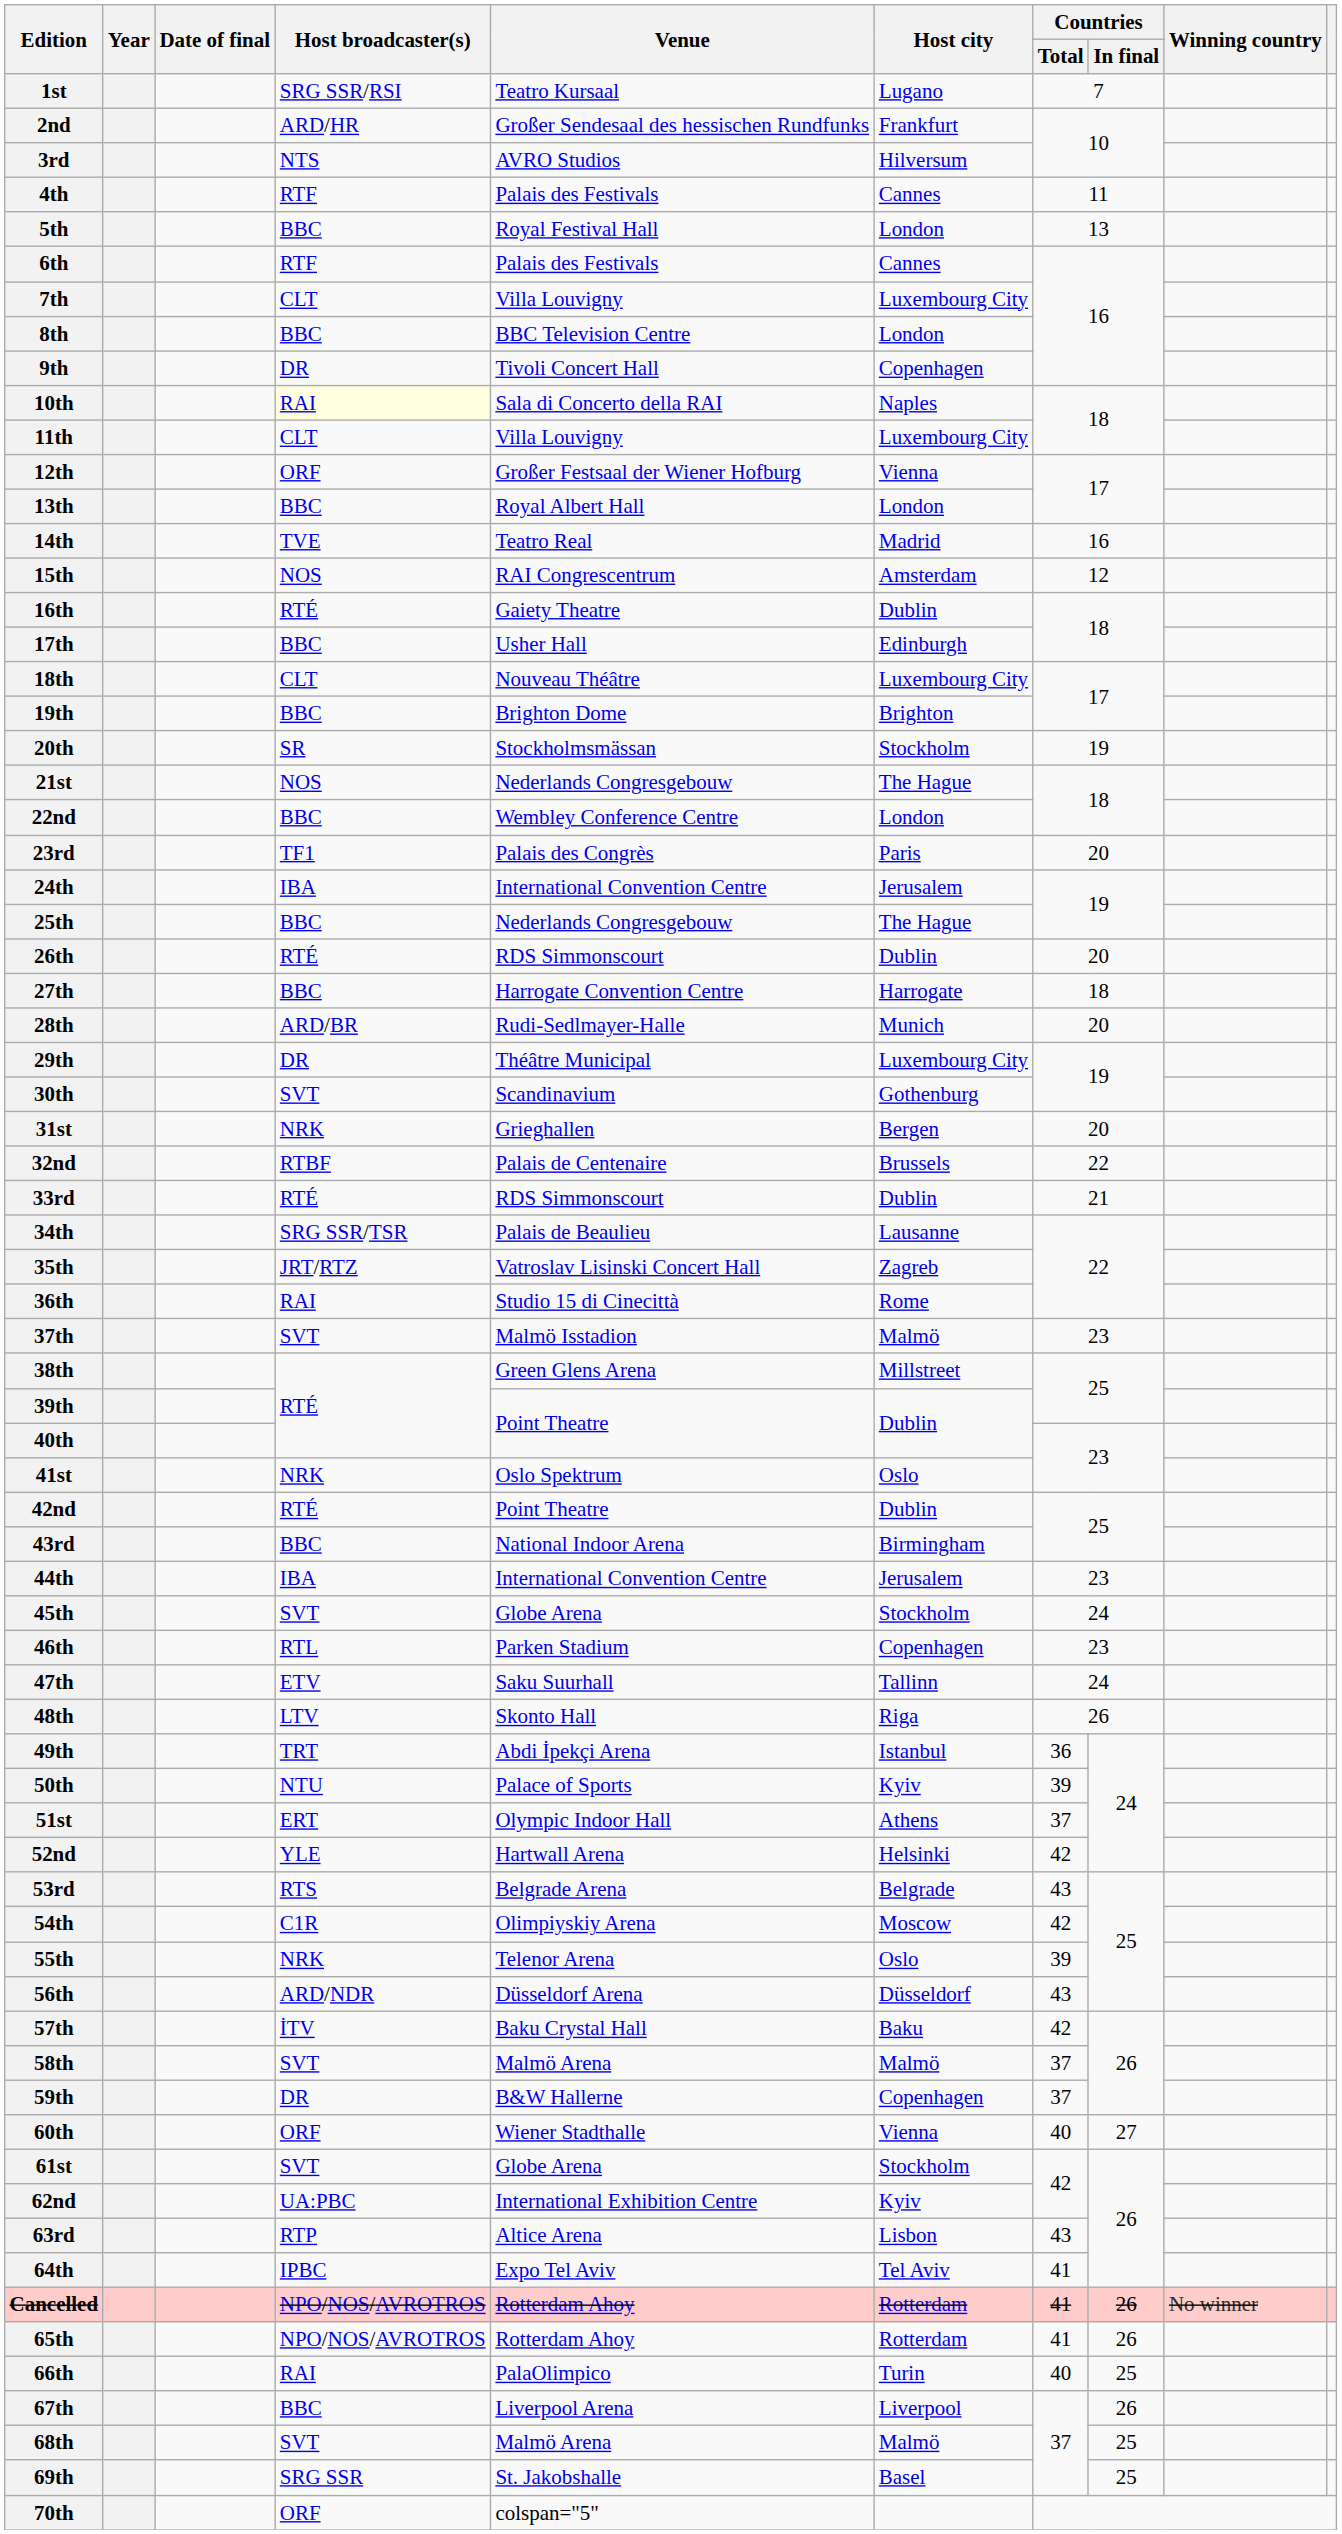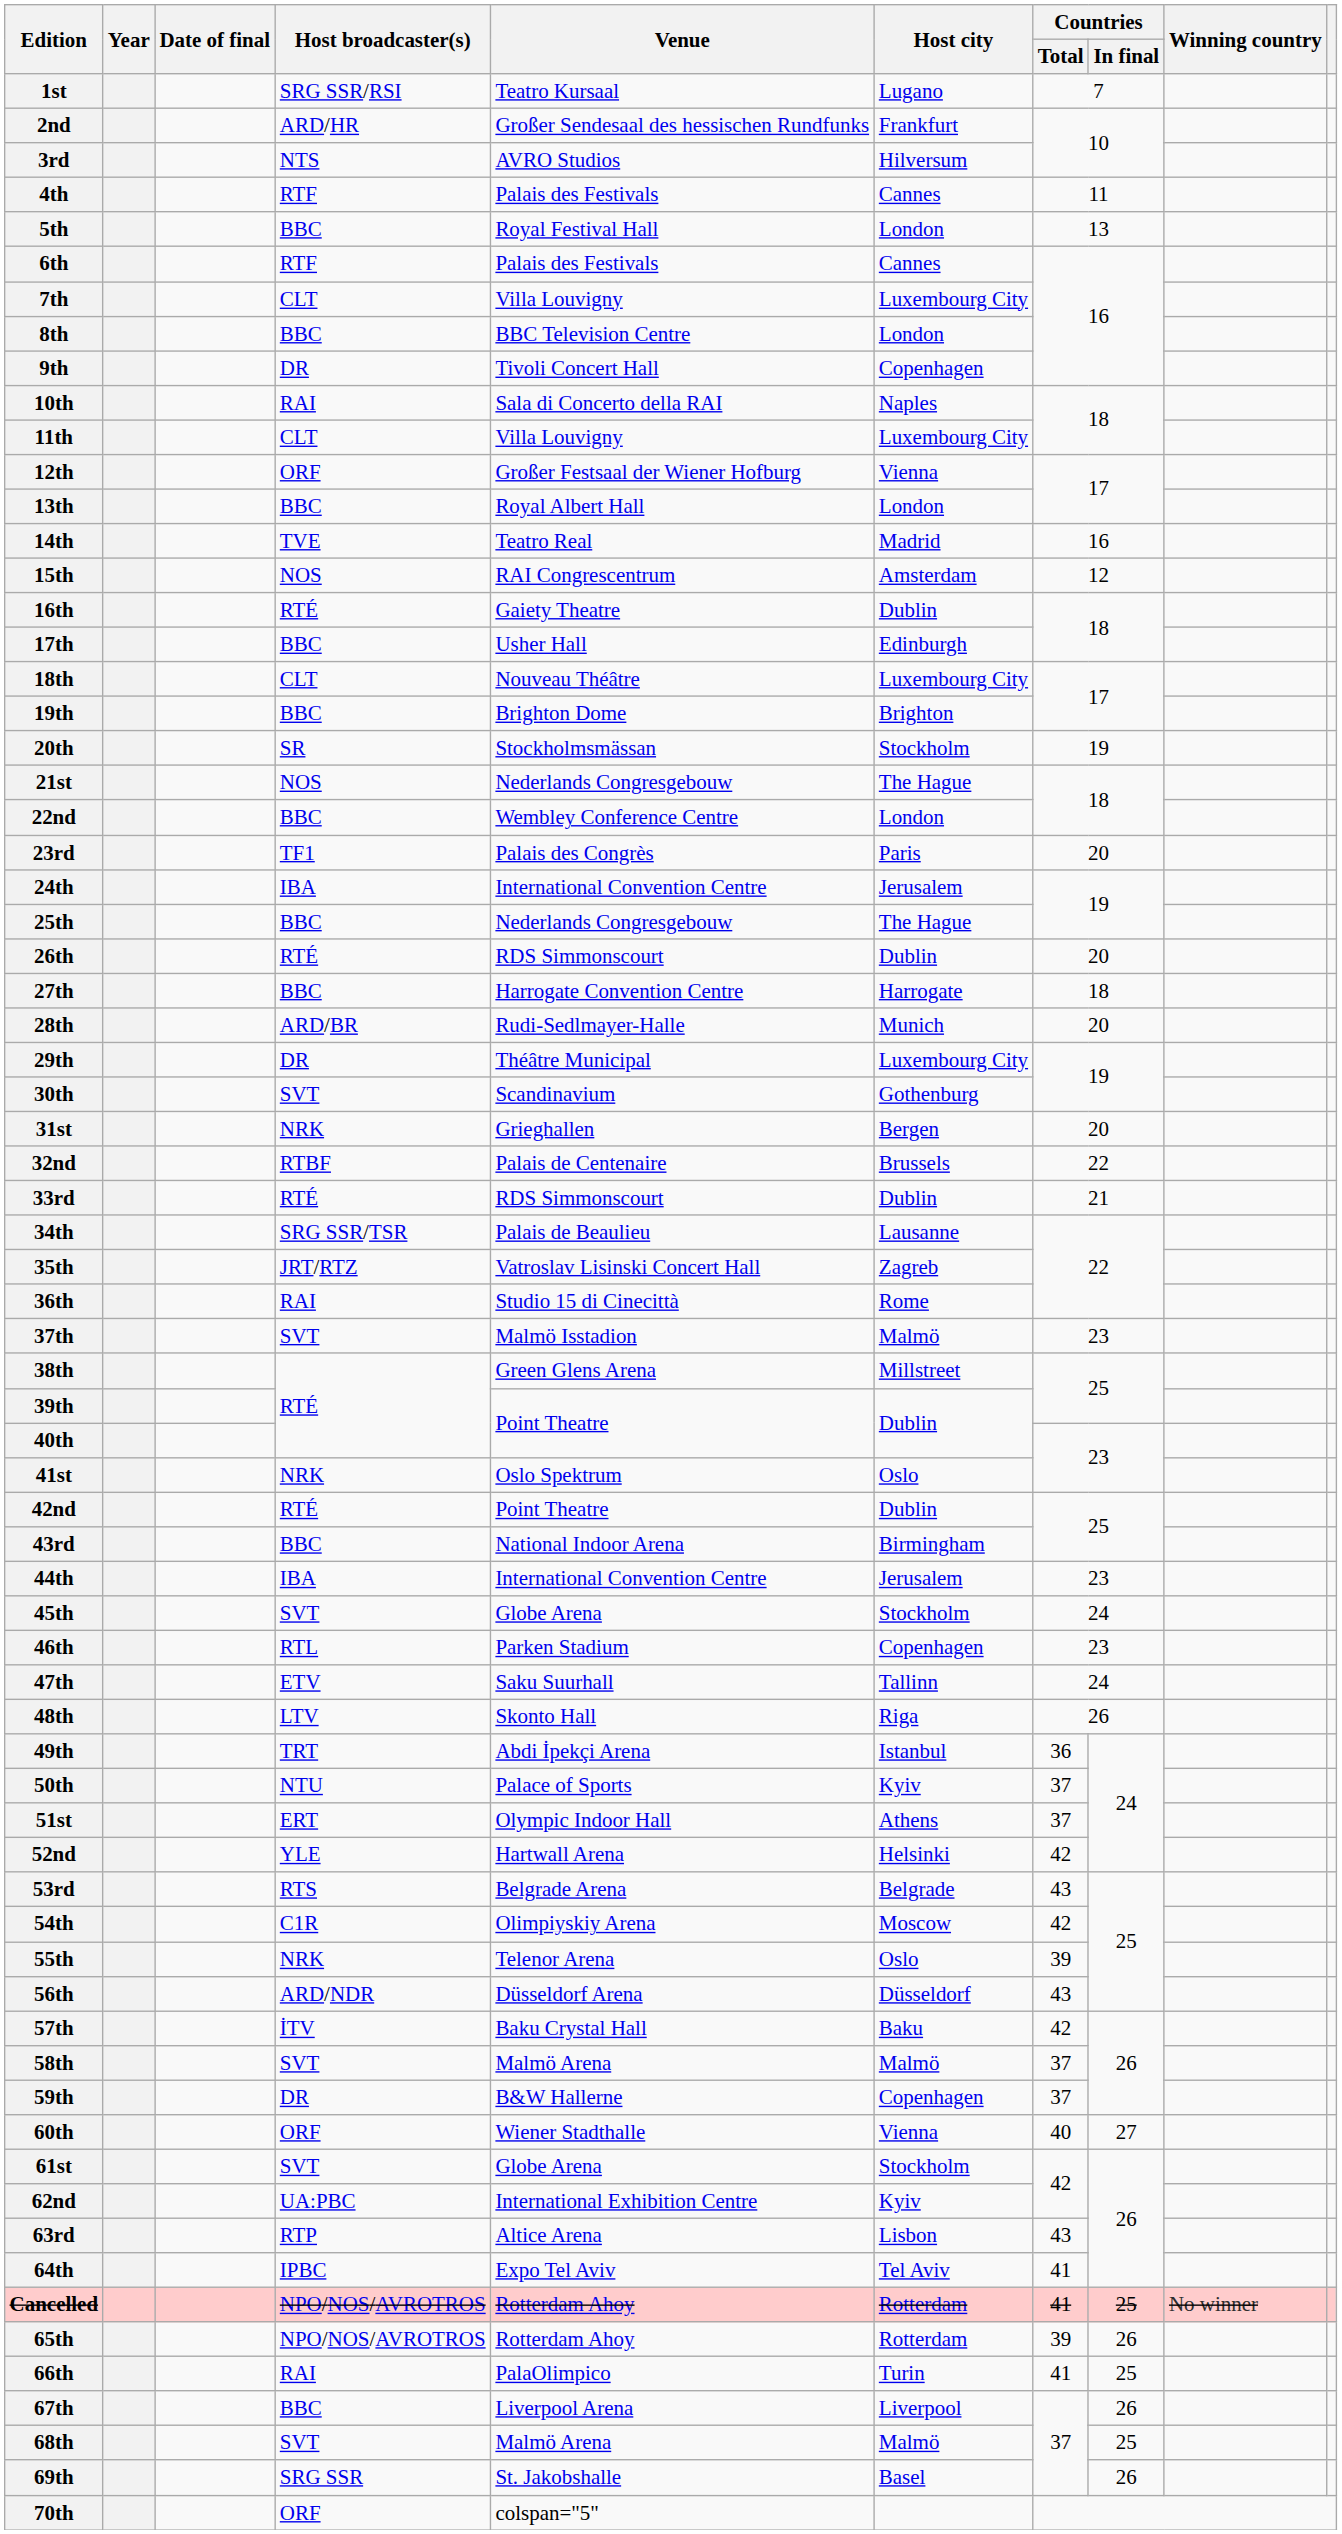(298, 402) lightyellow background -> (298, 402) no background
(1061, 1785) 39 -> (1061, 1785) 37
(1126, 2304) 26 -> (1126, 2304) 25
(1061, 2339) 41 -> (1061, 2339) 39
(1061, 2373) 40 -> (1061, 2373) 41
(1126, 2477) 25 -> (1126, 2477) 26
